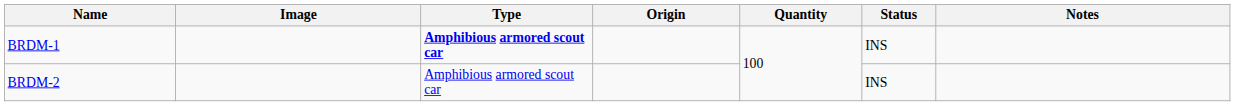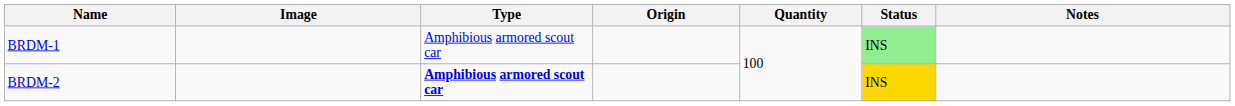(504, 44) bold -> (499, 44) normal
(876, 44) no background -> (876, 44) lightgreen background
(499, 82) normal -> (504, 82) bold
(876, 82) no background -> (876, 82) gold background
